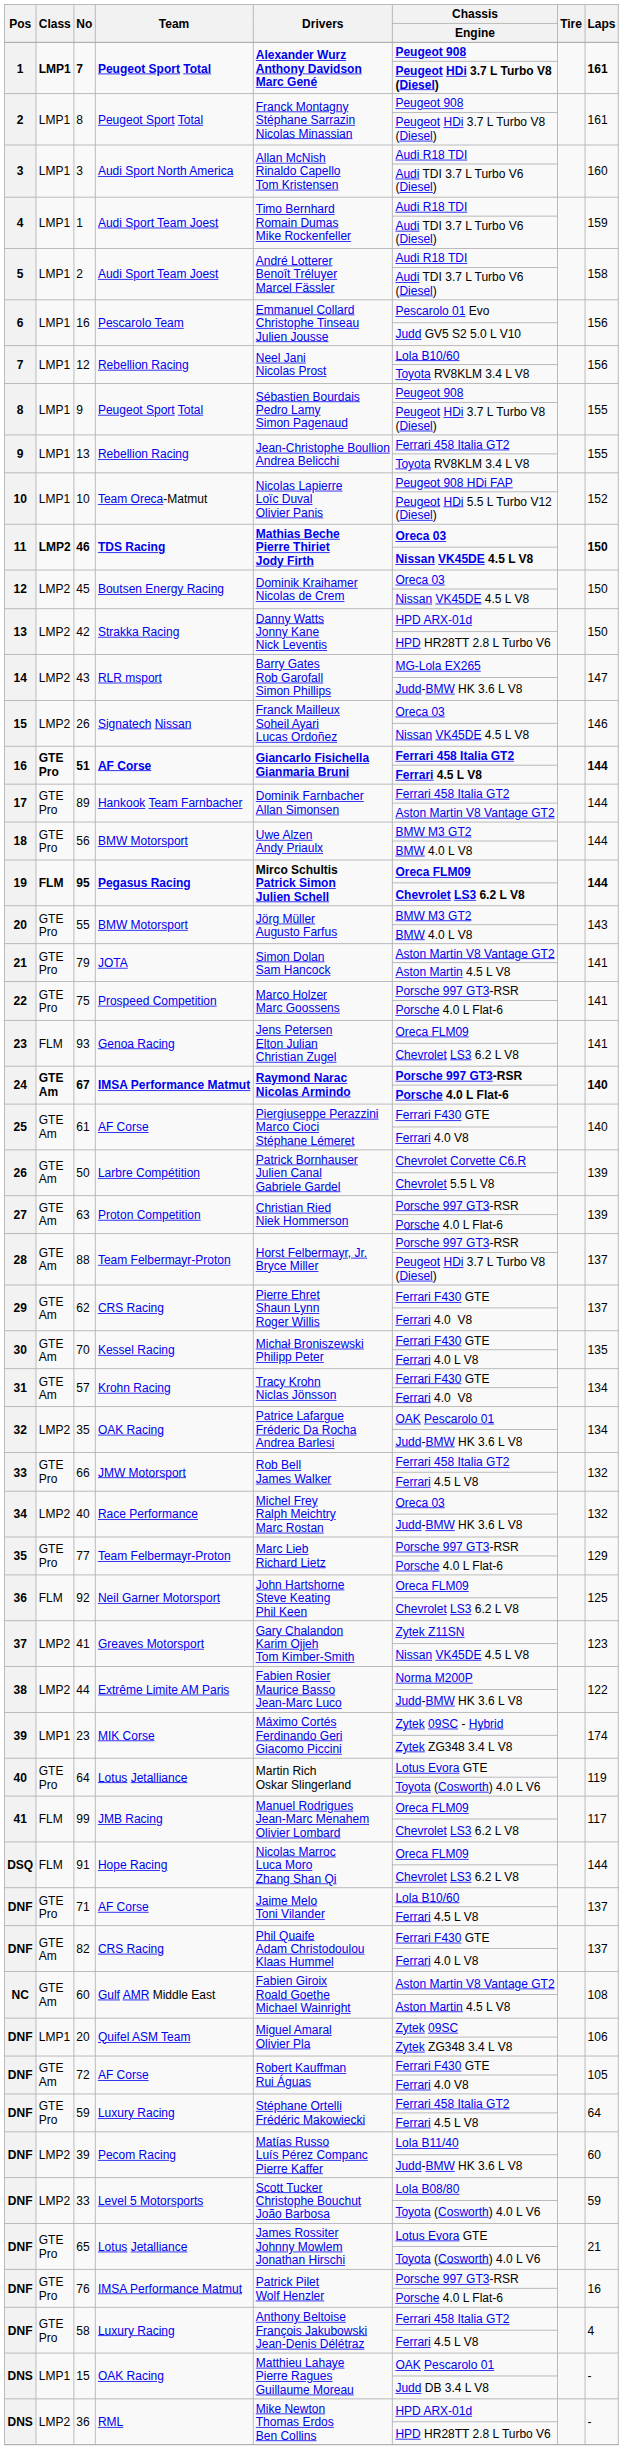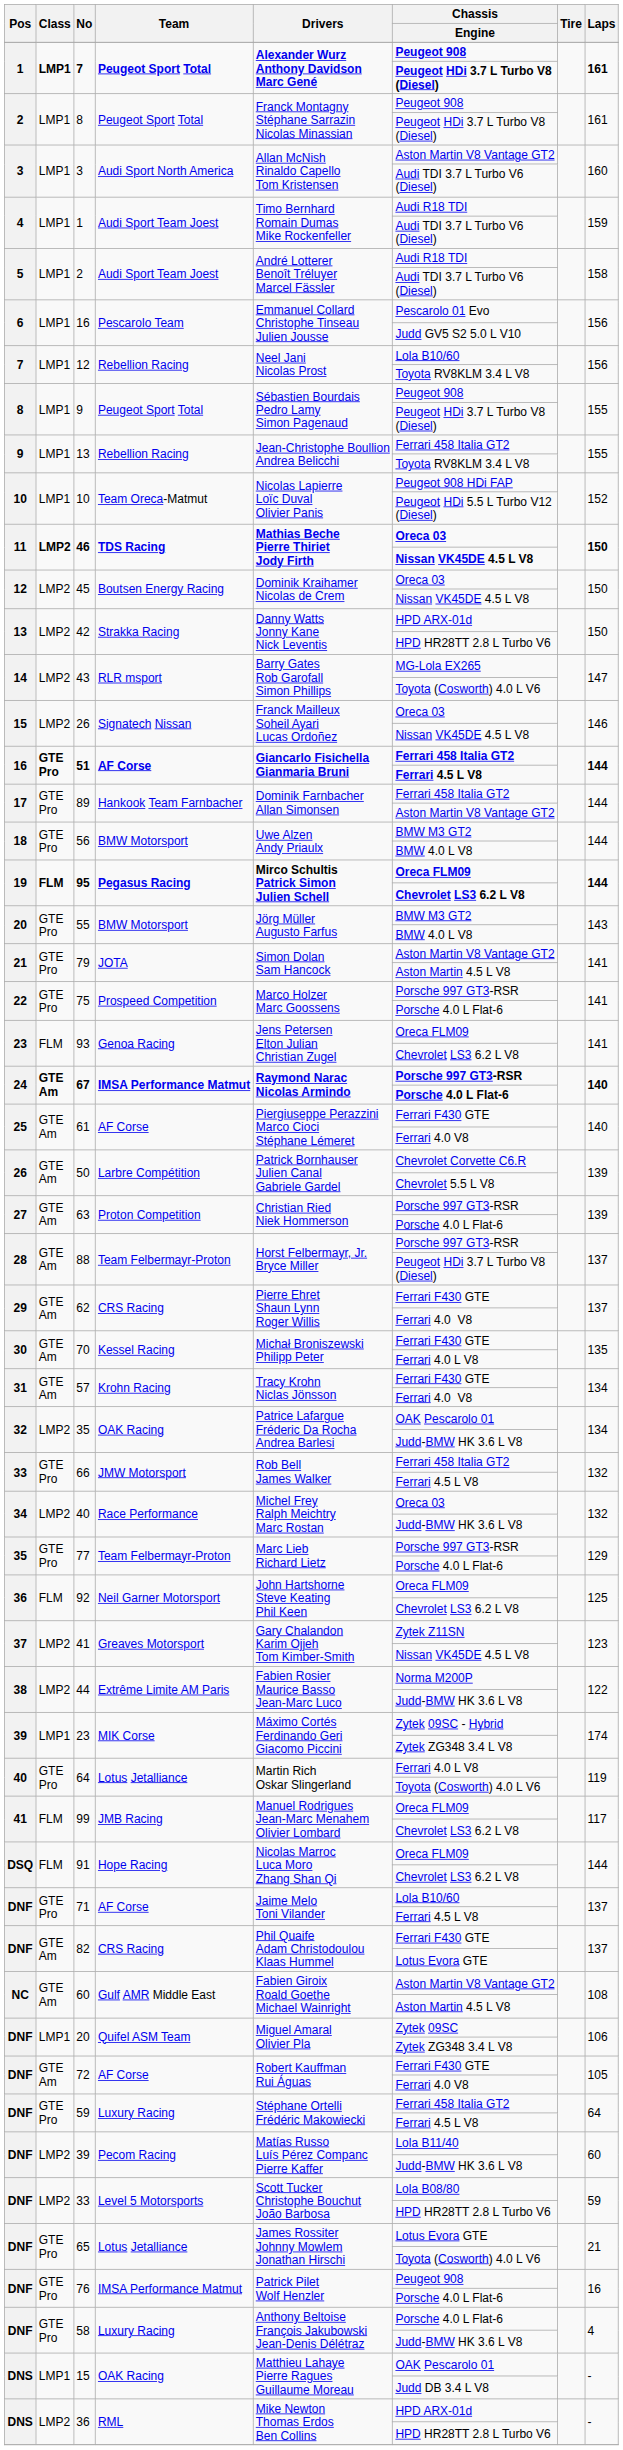(431, 155) Audi R18 TDI -> (475, 155) Aston Martin V8 Vantage GT2
(459, 689) Judd-BMW HK 3.6 L V8 -> (468, 689) Toyota (Cosworth) 4.0 L V6
(441, 1768) Lotus Evora GTE -> (437, 1768) Ferrari 4.0 L V8
(437, 1961) Ferrari 4.0 L V8 -> (441, 1961) Lotus Evora GTE
(468, 2212) Toyota (Cosworth) 4.0 L V6 -> (473, 2212) HPD HR28TT 2.8 L Turbo V6
(457, 2279) Porsche 997 GT3-RSR -> (429, 2279) Peugeot 908
(452, 2319) Ferrari 458 Italia GT2 -> (449, 2319) Porsche 4.0 L Flat-6
(437, 2342) Ferrari 4.5 L V8 -> (459, 2342) Judd-BMW HK 3.6 L V8
